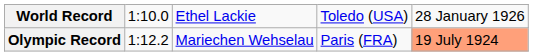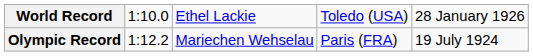(457, 40) lightsalmon background -> (457, 40) no background
